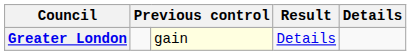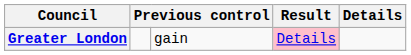(171, 39) lightyellow background -> (171, 39) no background
(306, 39) no background -> (306, 39) pink background
